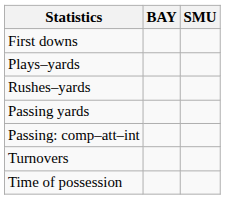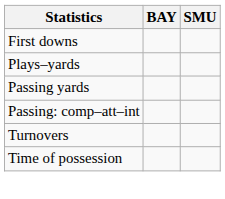- row: (49, 87)
